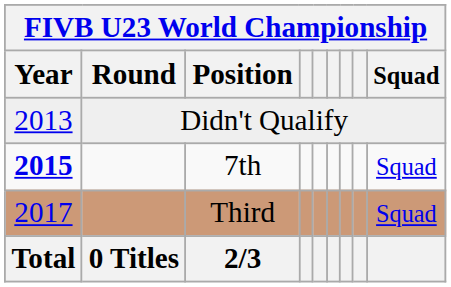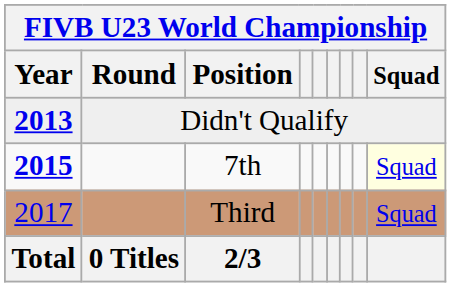(43, 119) normal -> (43, 119) bold
(406, 167) no background -> (406, 167) lightyellow background
